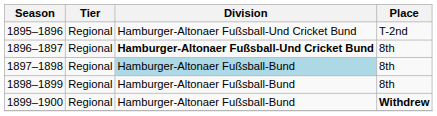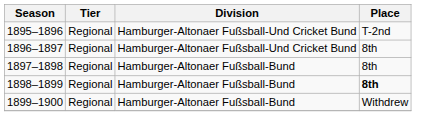(246, 48) bold -> (237, 48) normal
(206, 66) lightblue background -> (206, 66) no background
(387, 84) normal -> (370, 84) bold
(404, 102) bold -> (385, 102) normal
